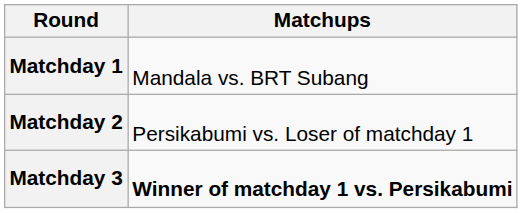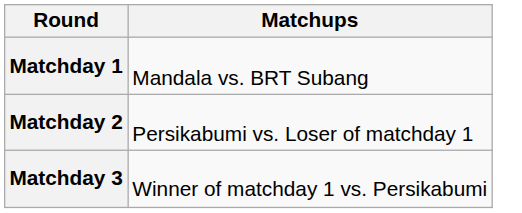(322, 190) bold -> (310, 190) normal
